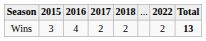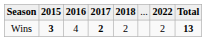(51, 28) normal -> (51, 28) bold
(101, 28) normal -> (101, 28) bold
